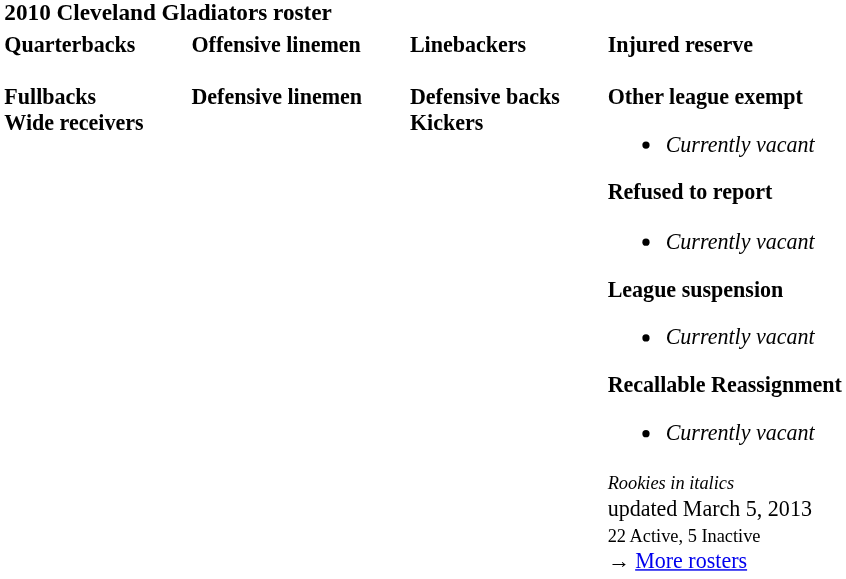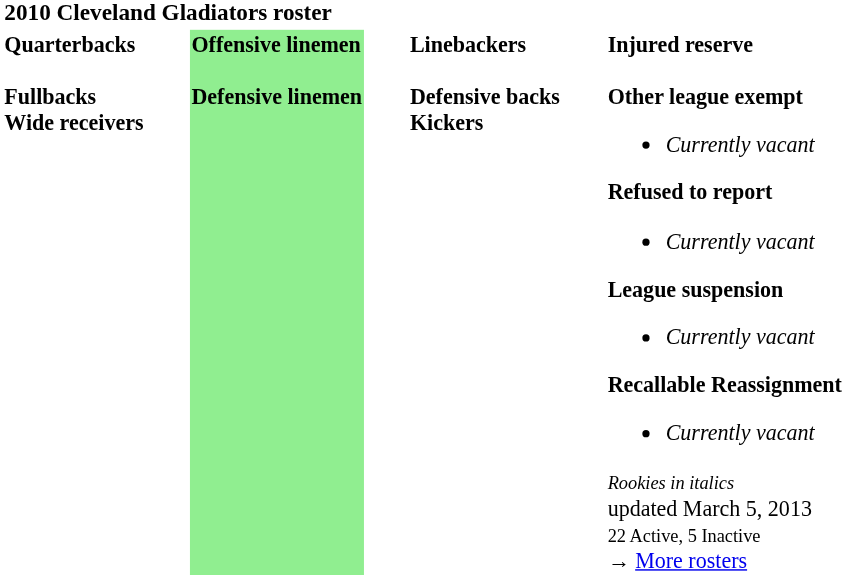(277, 70) no background -> (277, 70) lightgreen background
